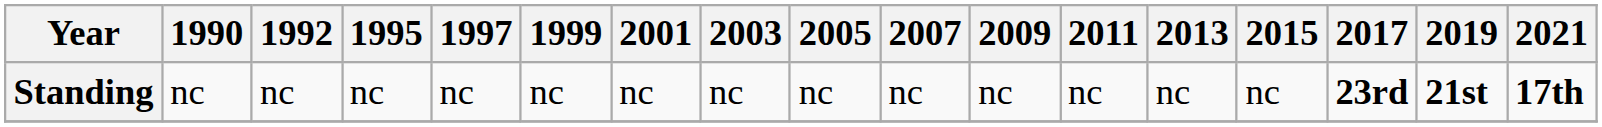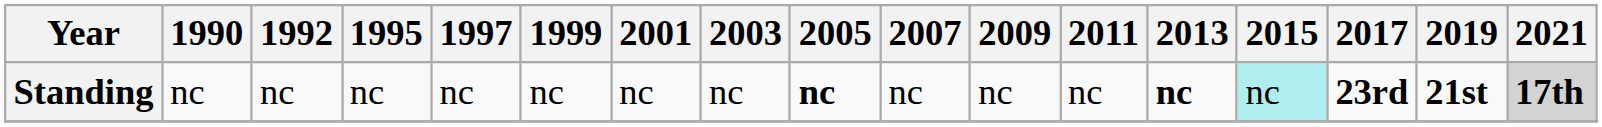(816, 91) normal -> (817, 91) bold
(1173, 91) normal -> (1174, 91) bold
(1263, 91) no background -> (1263, 91) paleturquoise background
(1549, 91) no background -> (1549, 91) lightgrey background
